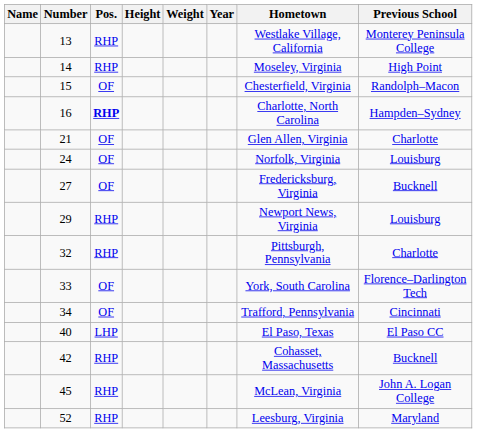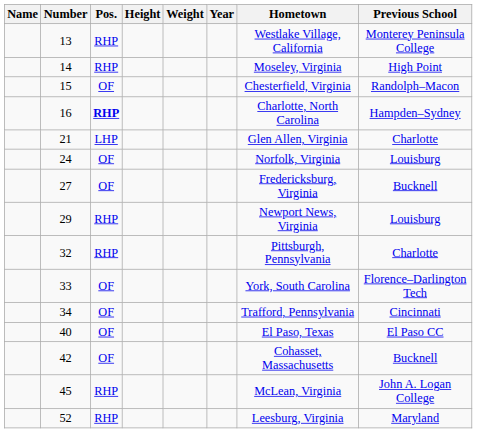(106, 139) OF -> (106, 139) LHP
(106, 331) LHP -> (106, 331) OF
(106, 358) RHP -> (106, 358) OF
